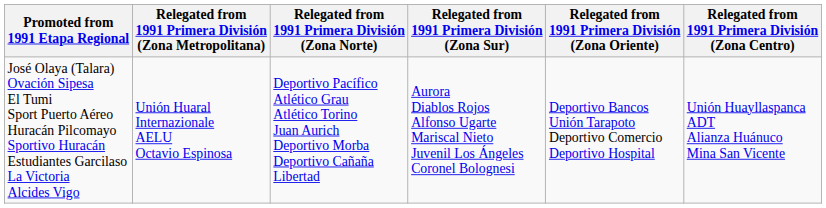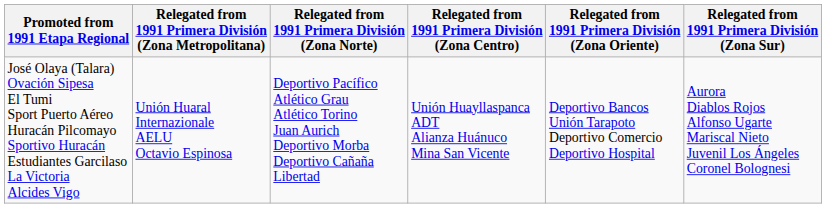columns swapped: (752, 30) <-> (477, 30)
